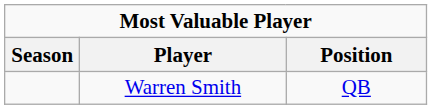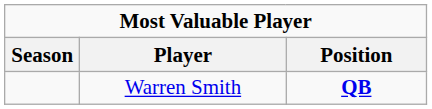(356, 87) normal -> (356, 87) bold
